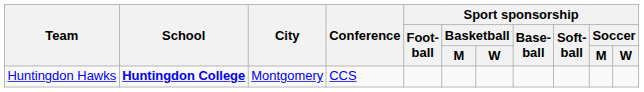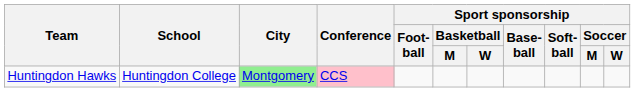(184, 76) bold -> (179, 76) normal
(287, 76) no background -> (278, 76) lightgreen background
(343, 76) no background -> (334, 76) pink background
